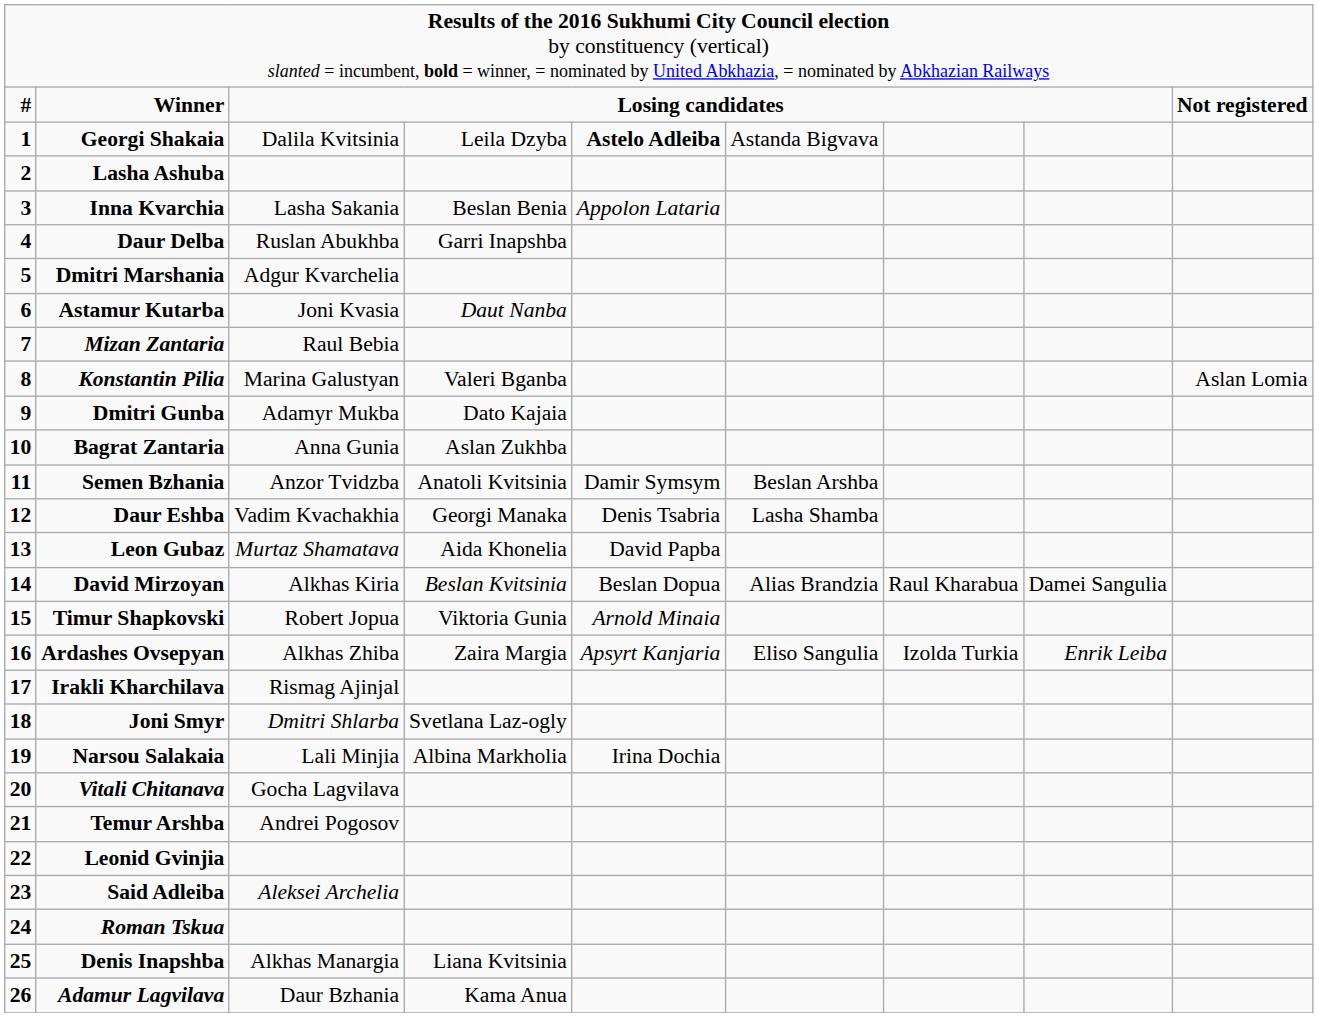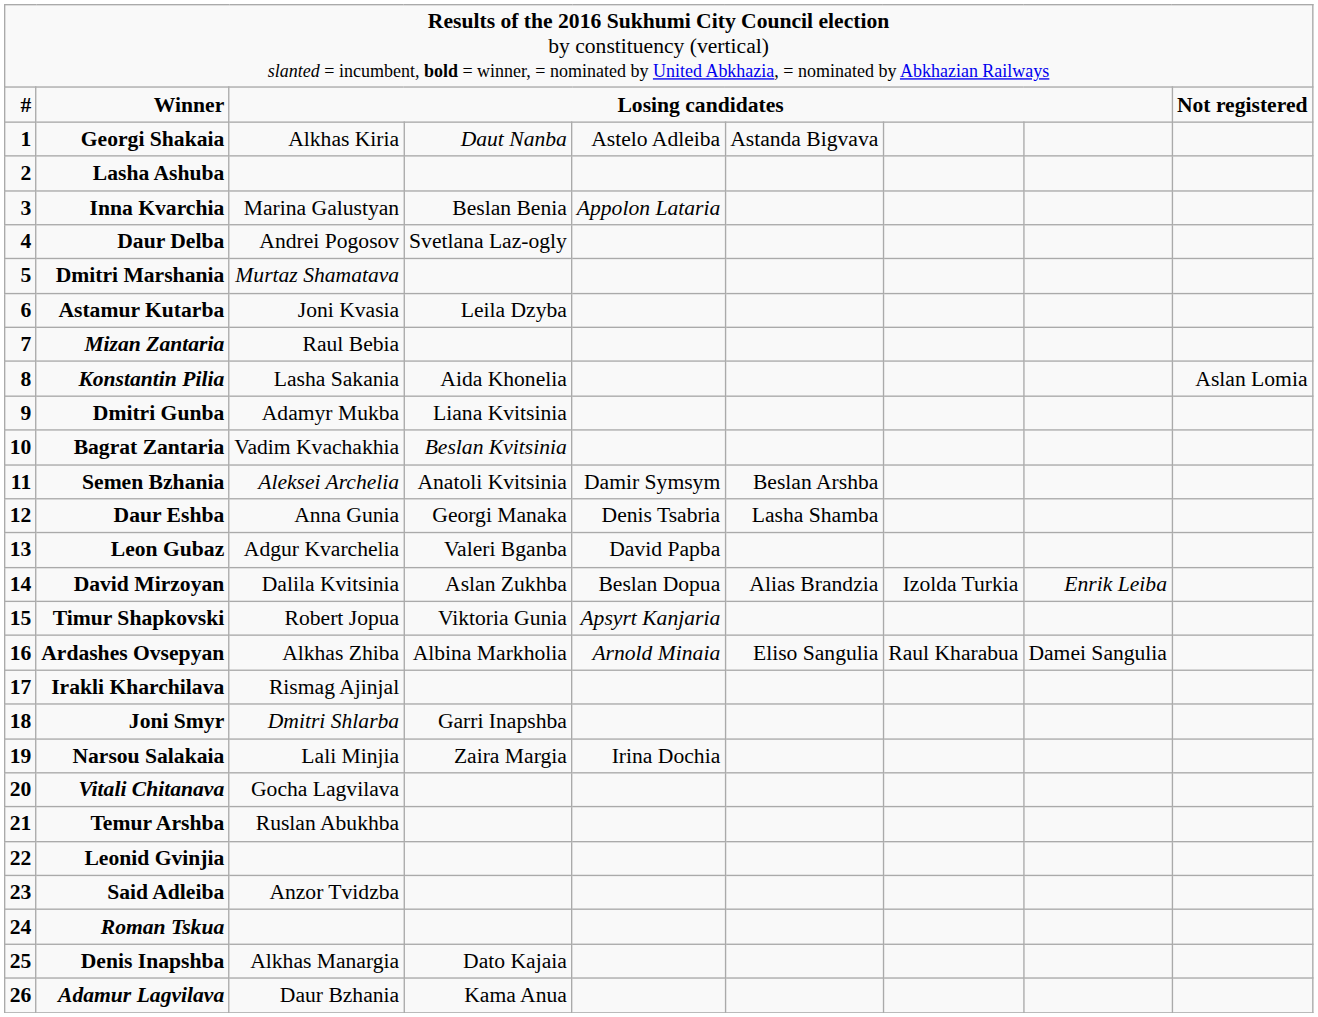(330, 138) Dalila Kvitsinia -> (344, 138) Alkhas Kiria
(514, 138) Leila Dzyba -> (514, 138) Daut Nanba
(653, 138) bold -> (656, 138) normal
(336, 207) Lasha Sakania -> (321, 207) Marina Galustyan
(327, 241) Ruslan Abukhba -> (329, 241) Andrei Pogosov
(502, 241) Garri Inapshba -> (488, 241) Svetlana Laz-ogly
(321, 275) Adgur Kvarchelia -> (317, 275) Murtaz Shamatava
(514, 310) Daut Nanba -> (514, 310) Leila Dzyba
(321, 378) Marina Galustyan -> (336, 378) Lasha Sakania
(505, 378) Valeri Bganba -> (504, 378) Aida Khonelia
(515, 412) Dato Kajaia -> (500, 412) Liana Kvitsinia
(347, 447) Anna Gunia -> (317, 447) Vadim Kvachakhia
(506, 447) Aslan Zukhba -> (496, 447) Beslan Kvitsinia
(334, 481) Anzor Tvidzba -> (329, 481) Aleksei Archelia
(317, 515) Vadim Kvachakhia -> (347, 515) Anna Gunia
(317, 549) Murtaz Shamatava -> (321, 549) Adgur Kvarchelia
(504, 549) Aida Khonelia -> (505, 549) Valeri Bganba
(344, 584) Alkhas Kiria -> (330, 584) Dalila Kvitsinia
(496, 584) Beslan Kvitsinia -> (506, 584) Aslan Zukhba
(953, 584) Raul Kharabua -> (961, 584) Izolda Turkia
(1098, 584) Damei Sangulia -> (1116, 584) Enrik Leiba
(656, 618) Arnold Minaia -> (650, 618) Apsyrt Kanjaria
(510, 652) Zaira Margia -> (490, 652) Albina Markholia
(650, 652) Apsyrt Kanjaria -> (656, 652) Arnold Minaia
(961, 652) Izolda Turkia -> (953, 652) Raul Kharabua
(1116, 652) Enrik Leiba -> (1098, 652) Damei Sangulia
(488, 721) Svetlana Laz-ogly -> (502, 721) Garri Inapshba
(490, 755) Albina Markholia -> (510, 755) Zaira Margia
(329, 823) Andrei Pogosov -> (327, 823) Ruslan Abukhba
(329, 892) Aleksei Archelia -> (334, 892) Anzor Tvidzba
(500, 960) Liana Kvitsinia -> (515, 960) Dato Kajaia
